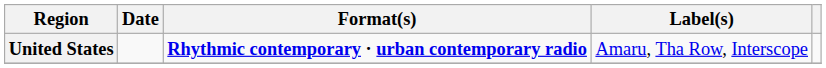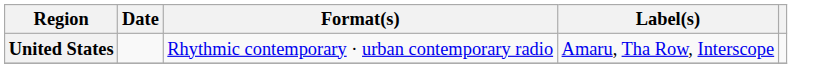(377, 48) bold -> (360, 48) normal
